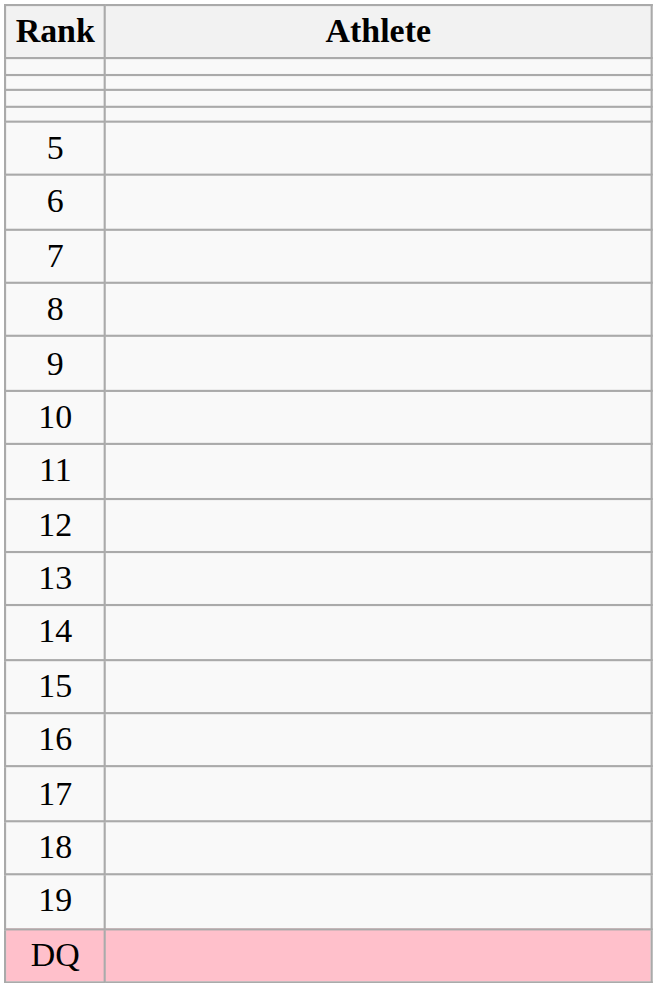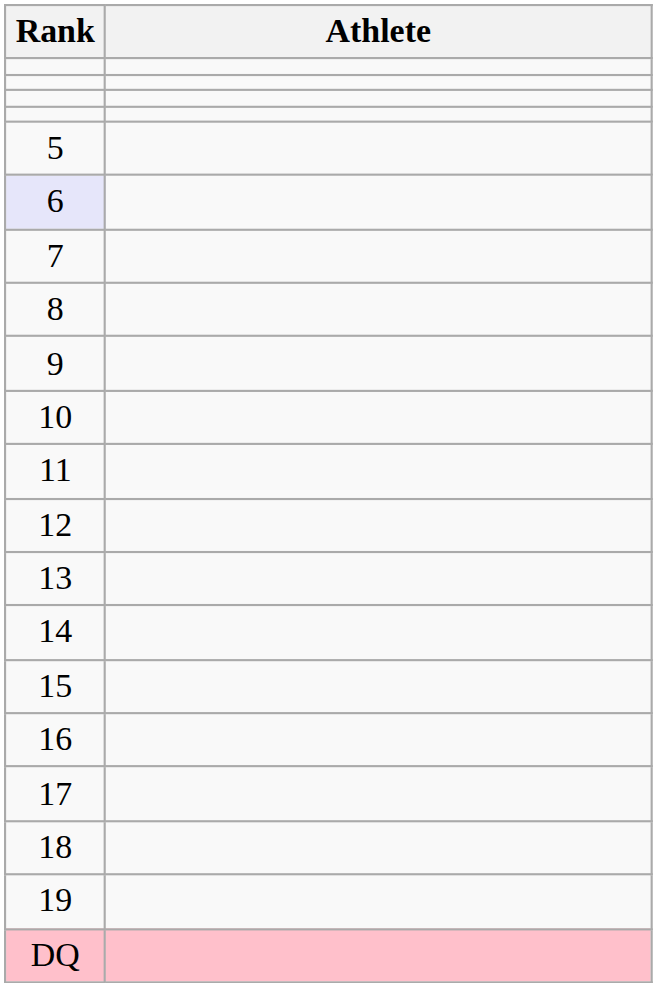(55, 201) no background -> (55, 201) lavender background
